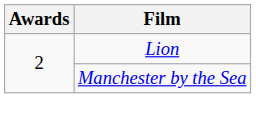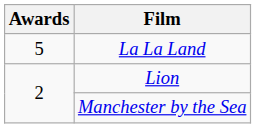+ row: (162, 48)
